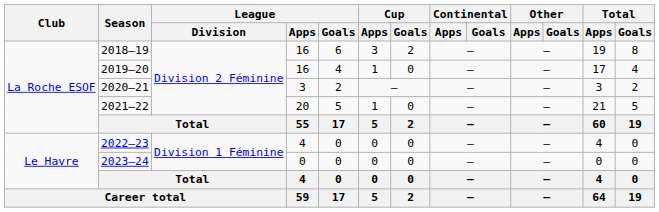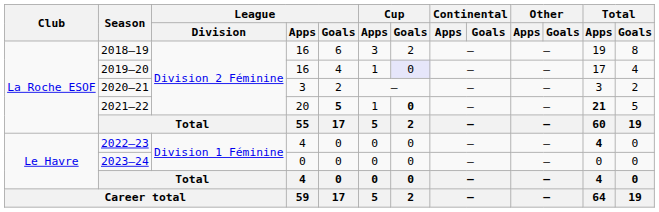(411, 69) no background -> (411, 69) lavender background
(339, 106) normal -> (339, 106) bold
(411, 106) normal -> (411, 106) bold
(599, 106) normal -> (599, 106) bold
(599, 143) normal -> (599, 143) bold
